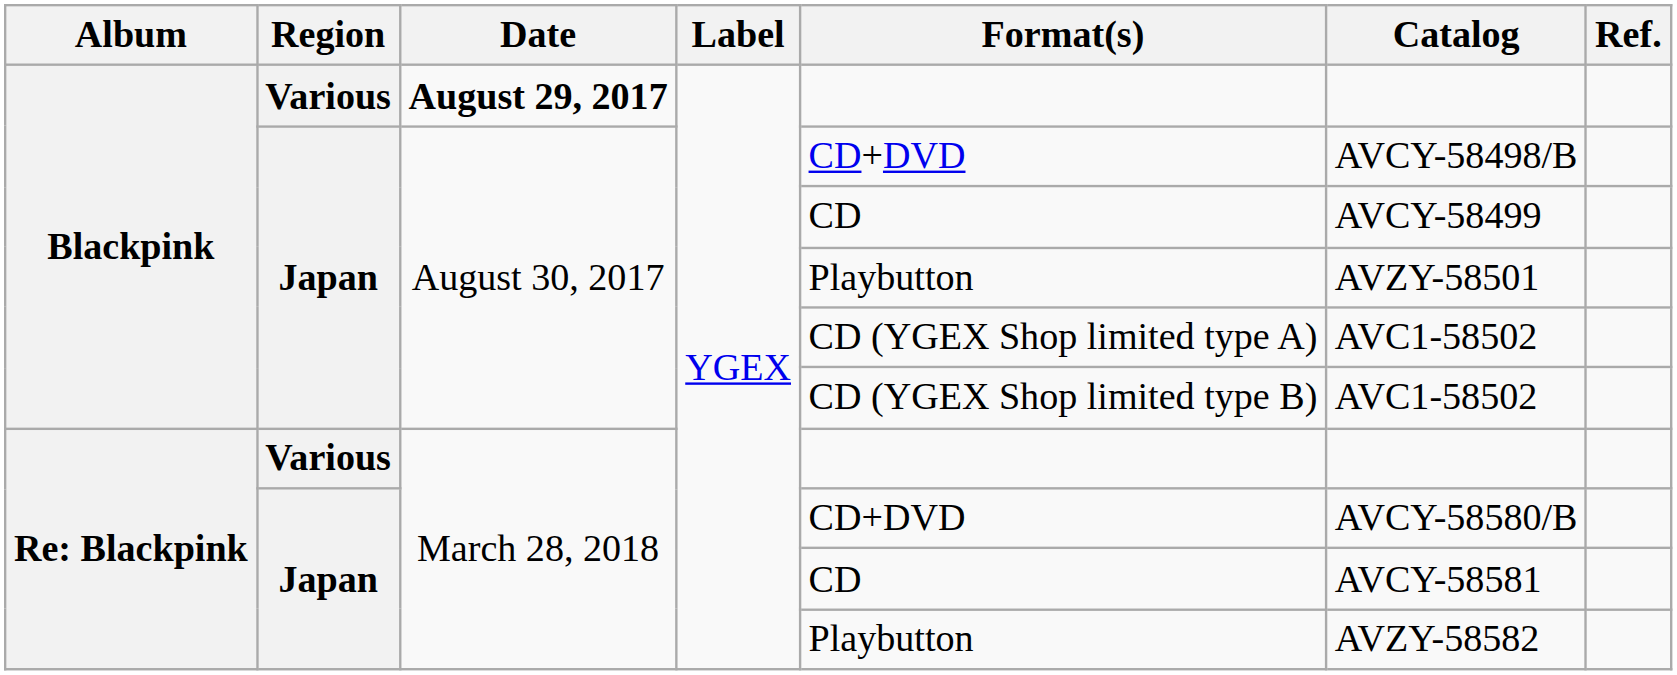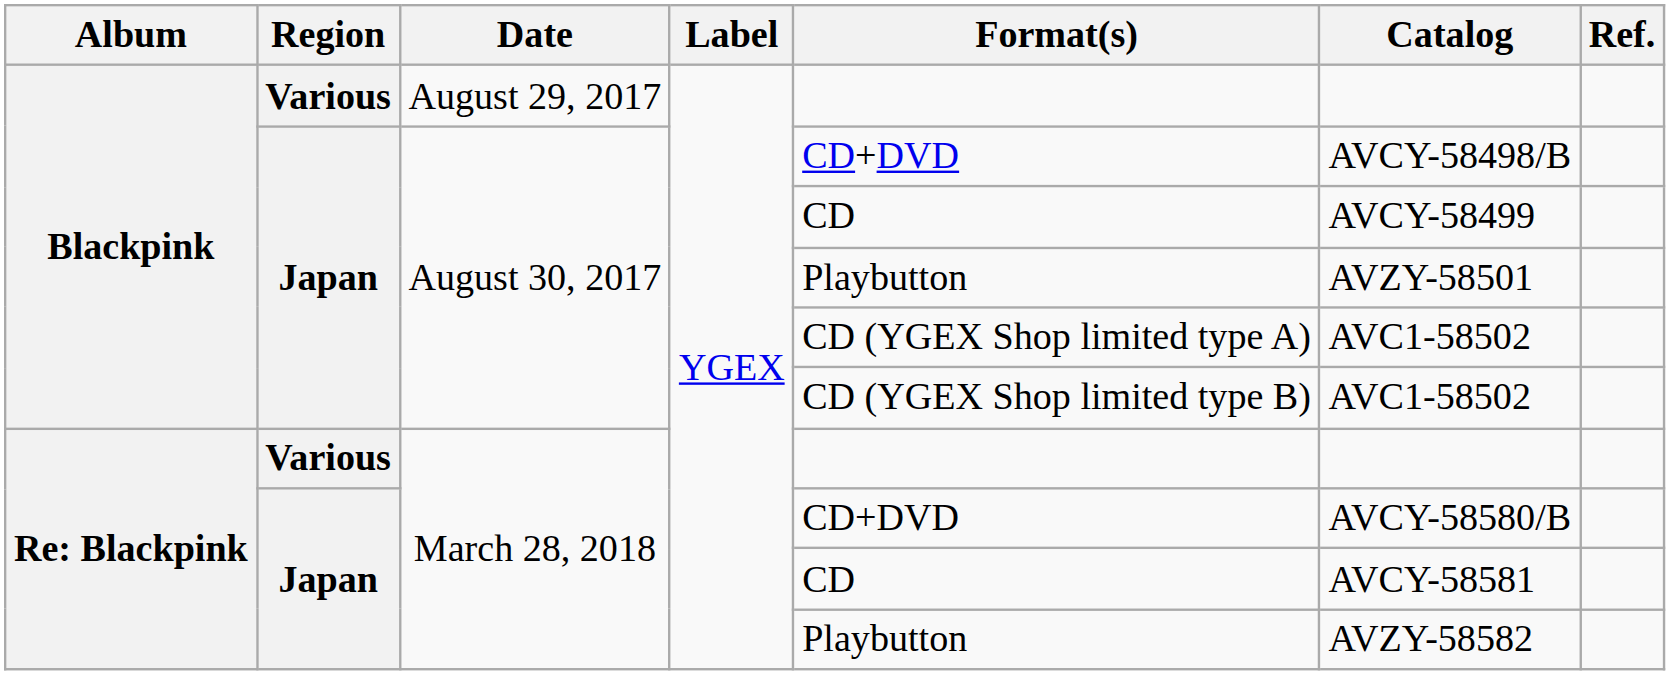(538, 95) bold -> (535, 95) normal
